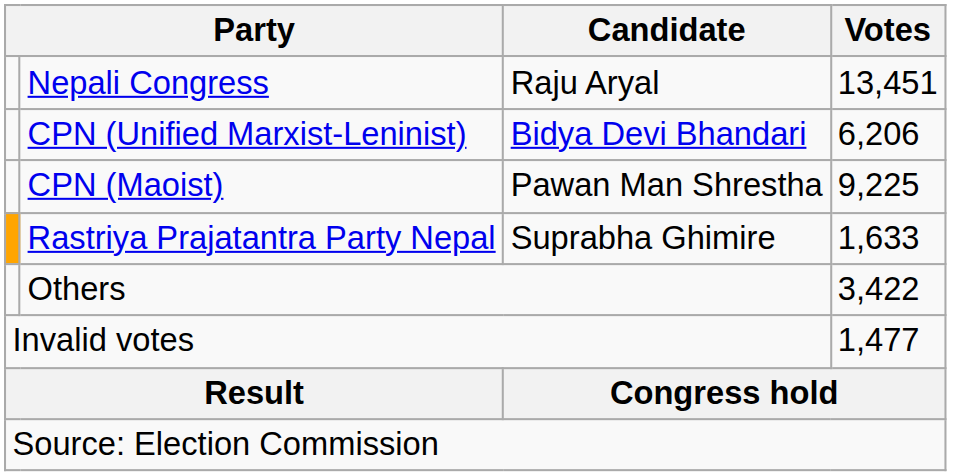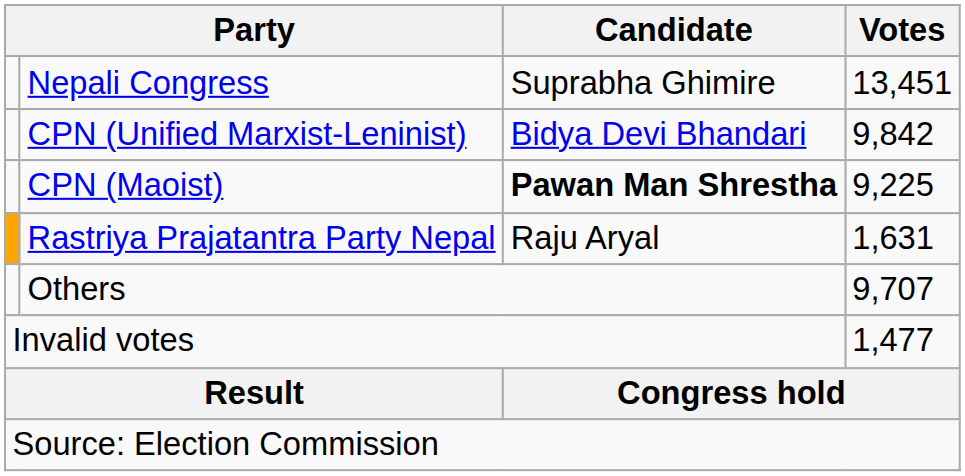(585, 82) Raju Aryal -> (643, 82) Suprabha Ghimire
(879, 133) 6,206 -> (893, 133) 9,842
(667, 185) normal -> (674, 185) bold
(643, 237) Suprabha Ghimire -> (585, 237) Raju Aryal
(879, 237) 1,633 -> (893, 237) 1,631
(879, 289) 3,422 -> (893, 289) 9,707
